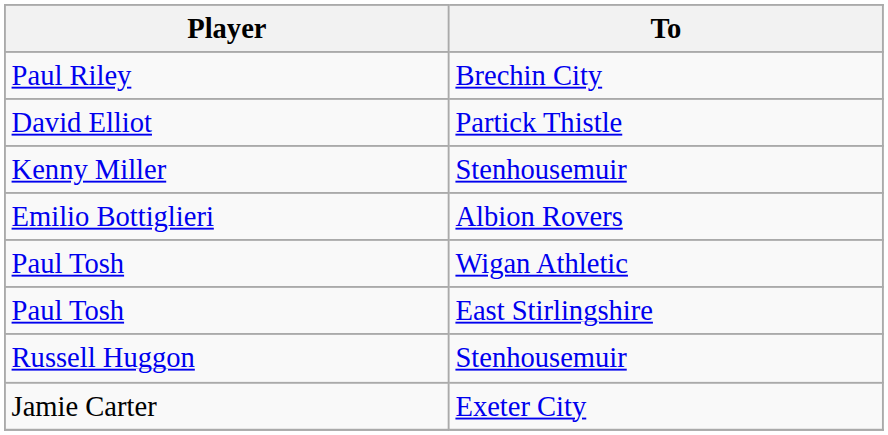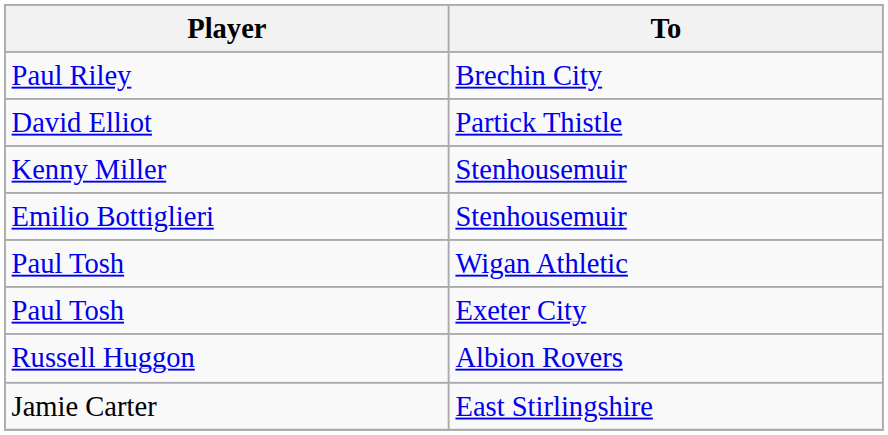(539, 216) Albion Rovers -> (541, 216) Stenhousemuir
(554, 310) East Stirlingshire -> (521, 310) Exeter City
(541, 358) Stenhousemuir -> (539, 358) Albion Rovers
(521, 405) Exeter City -> (554, 405) East Stirlingshire
